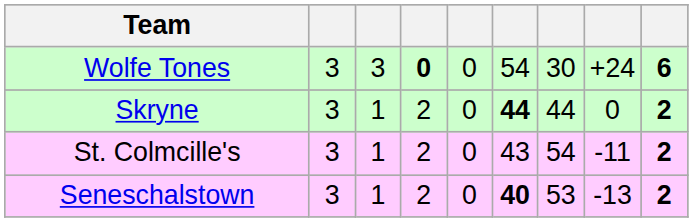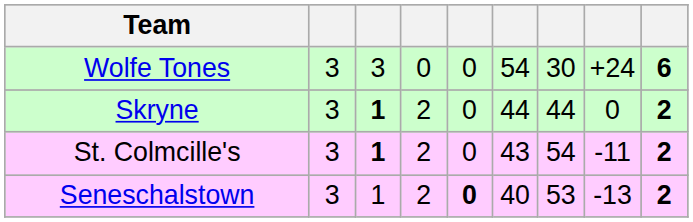(424, 68) bold -> (424, 68) normal
(378, 110) normal -> (378, 110) bold
(515, 110) bold -> (515, 110) normal
(378, 152) normal -> (378, 152) bold
(469, 195) normal -> (469, 195) bold
(515, 195) bold -> (515, 195) normal
